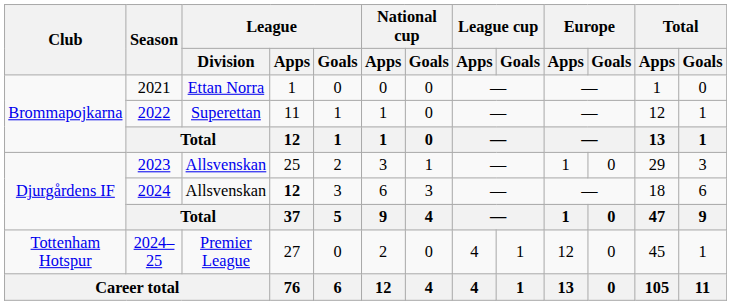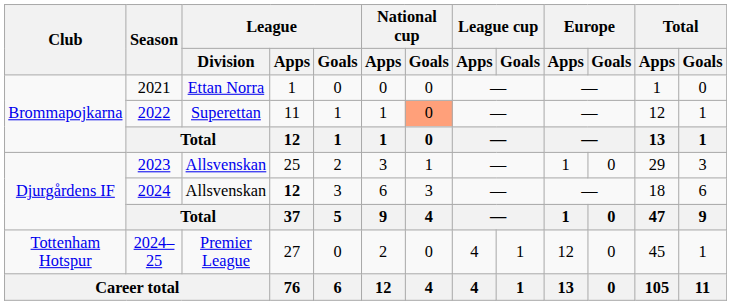(429, 113) no background -> (429, 113) lightsalmon background
